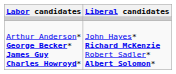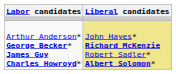(123, 50) no background -> (123, 50) khaki background
